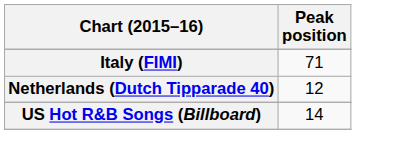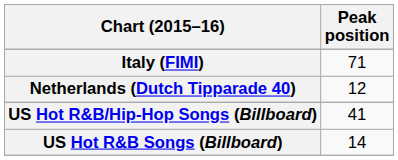+ row: (163, 115)
